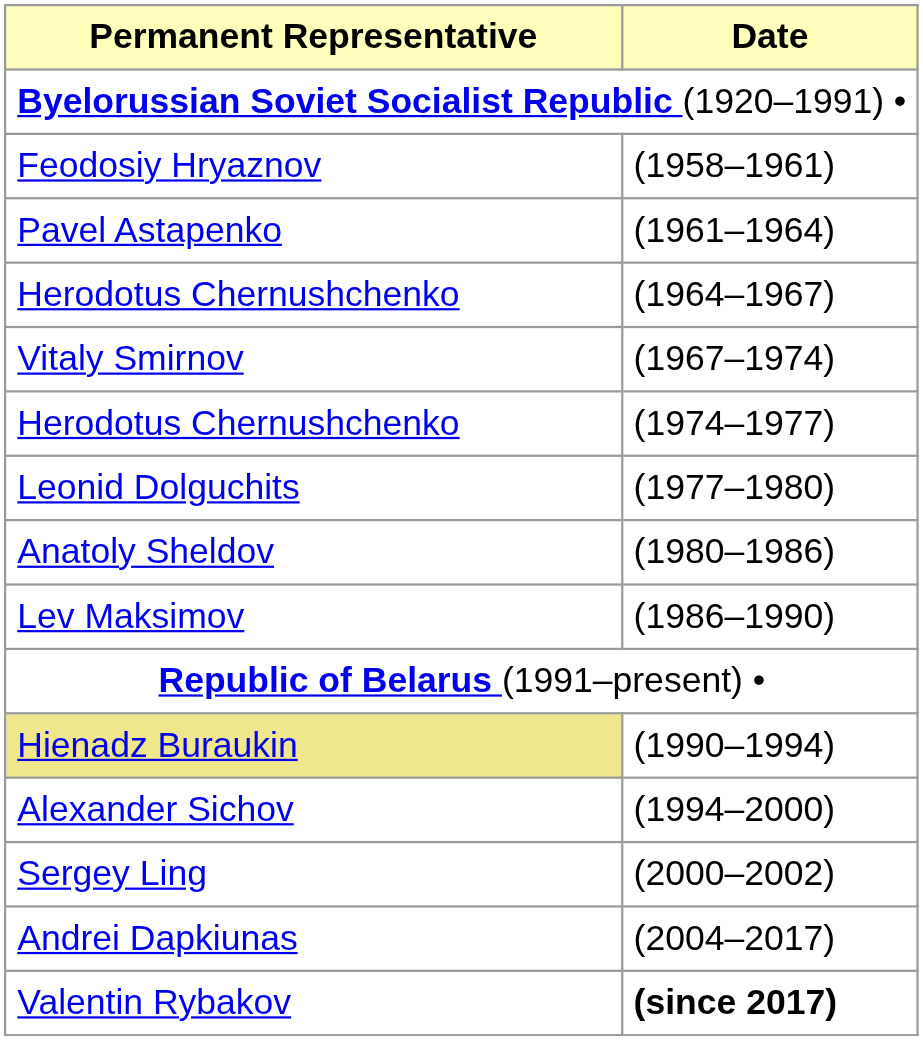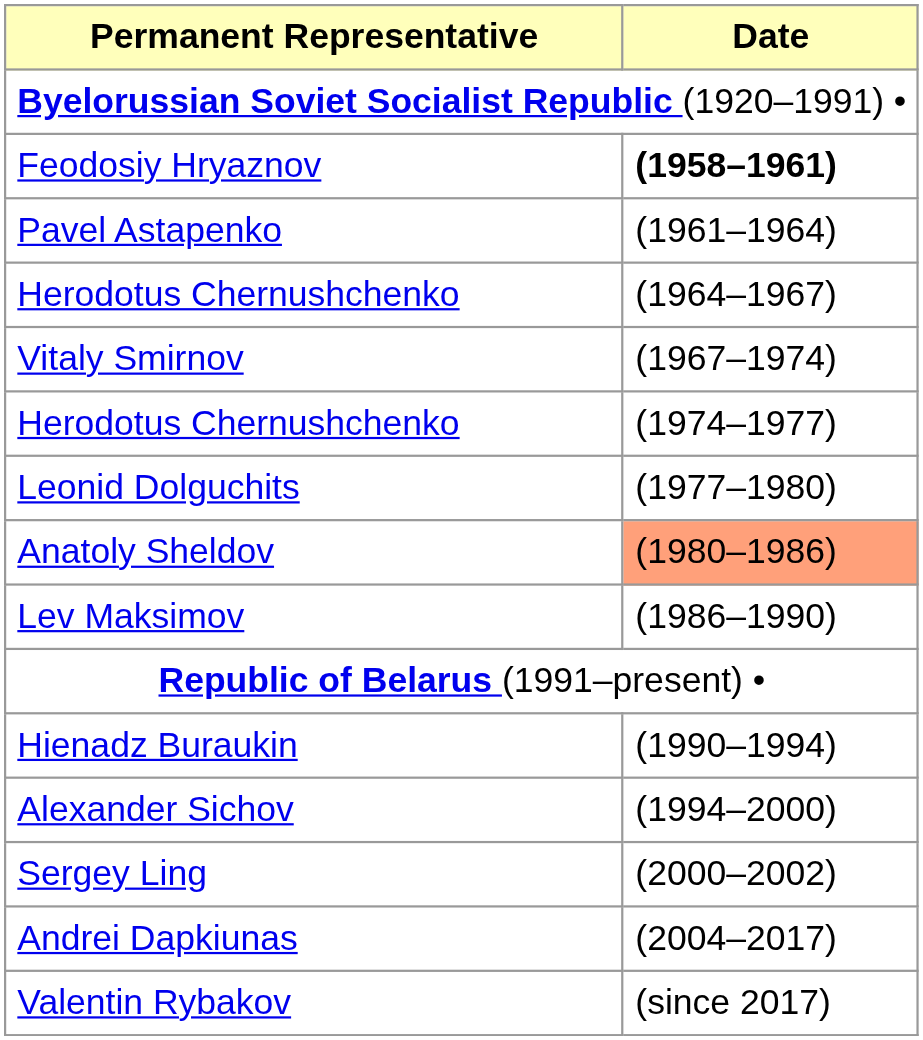(734, 165) normal -> (736, 165) bold
(734, 551) no background -> (736, 551) lightsalmon background
(158, 744) khaki background -> (158, 744) no background
(735, 1002) bold -> (733, 1002) normal
